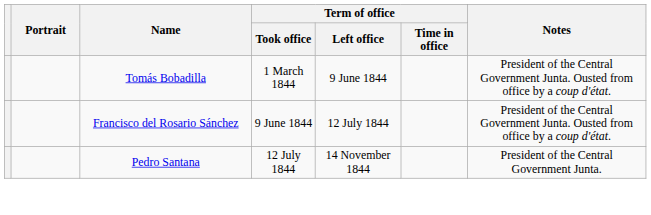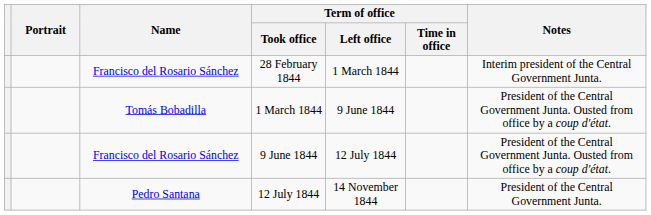+ row: (289, 71)
